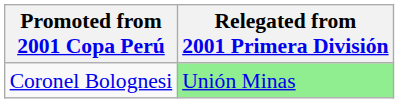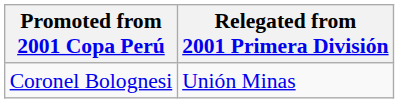(239, 80) lightgreen background -> (239, 80) no background
